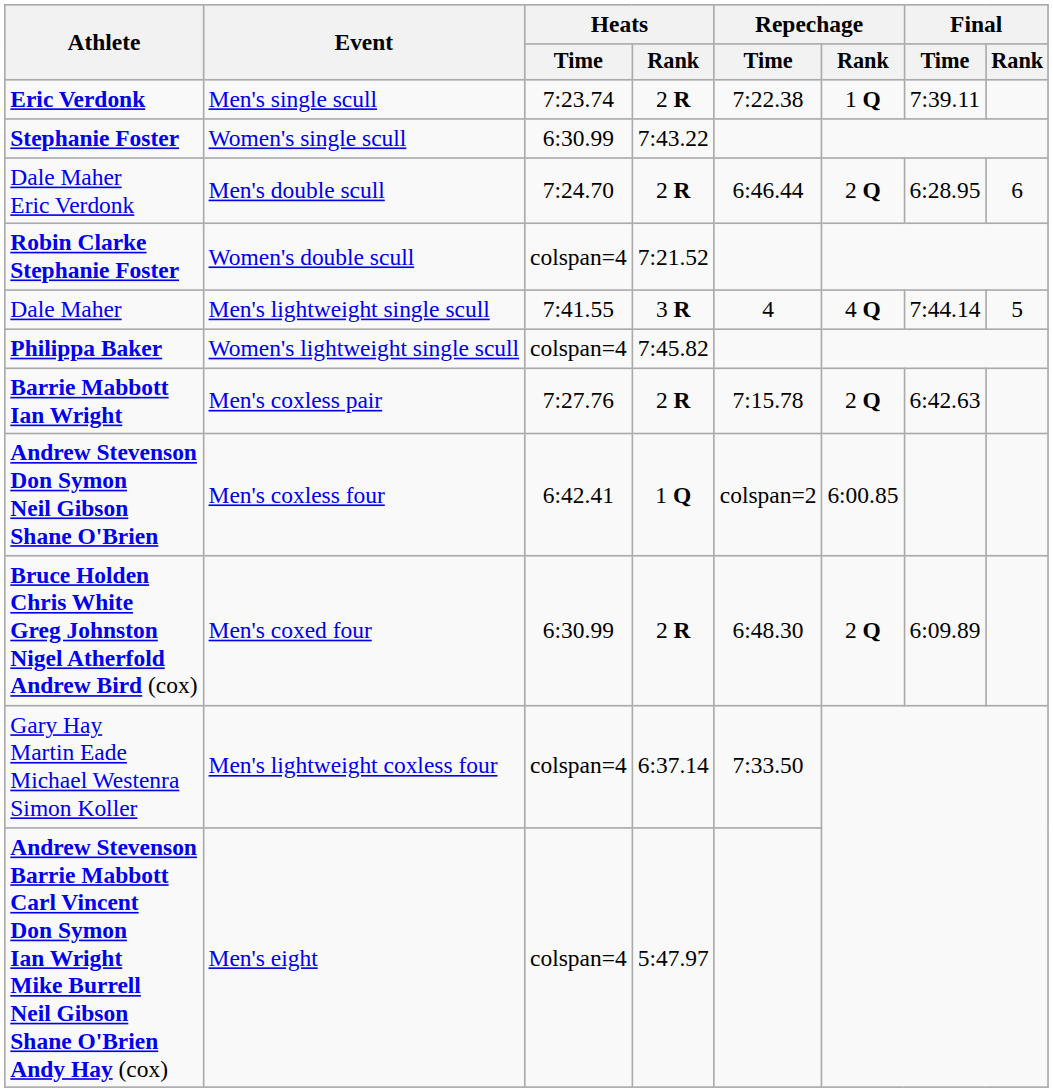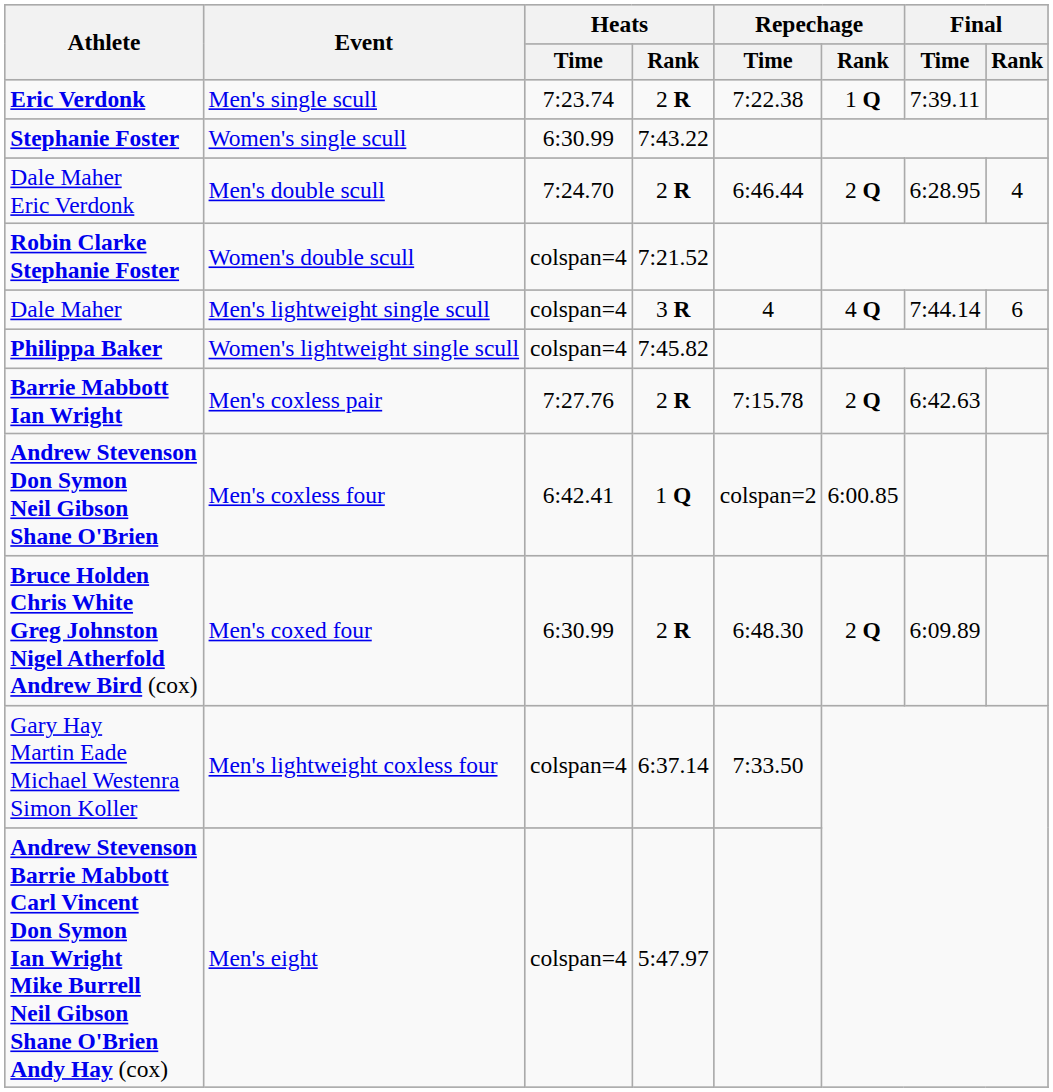(1017, 190) 6 -> (1017, 190) 4
(578, 309) 7:41.55 -> (578, 309) colspan=4
(1017, 309) 5 -> (1017, 309) 6
